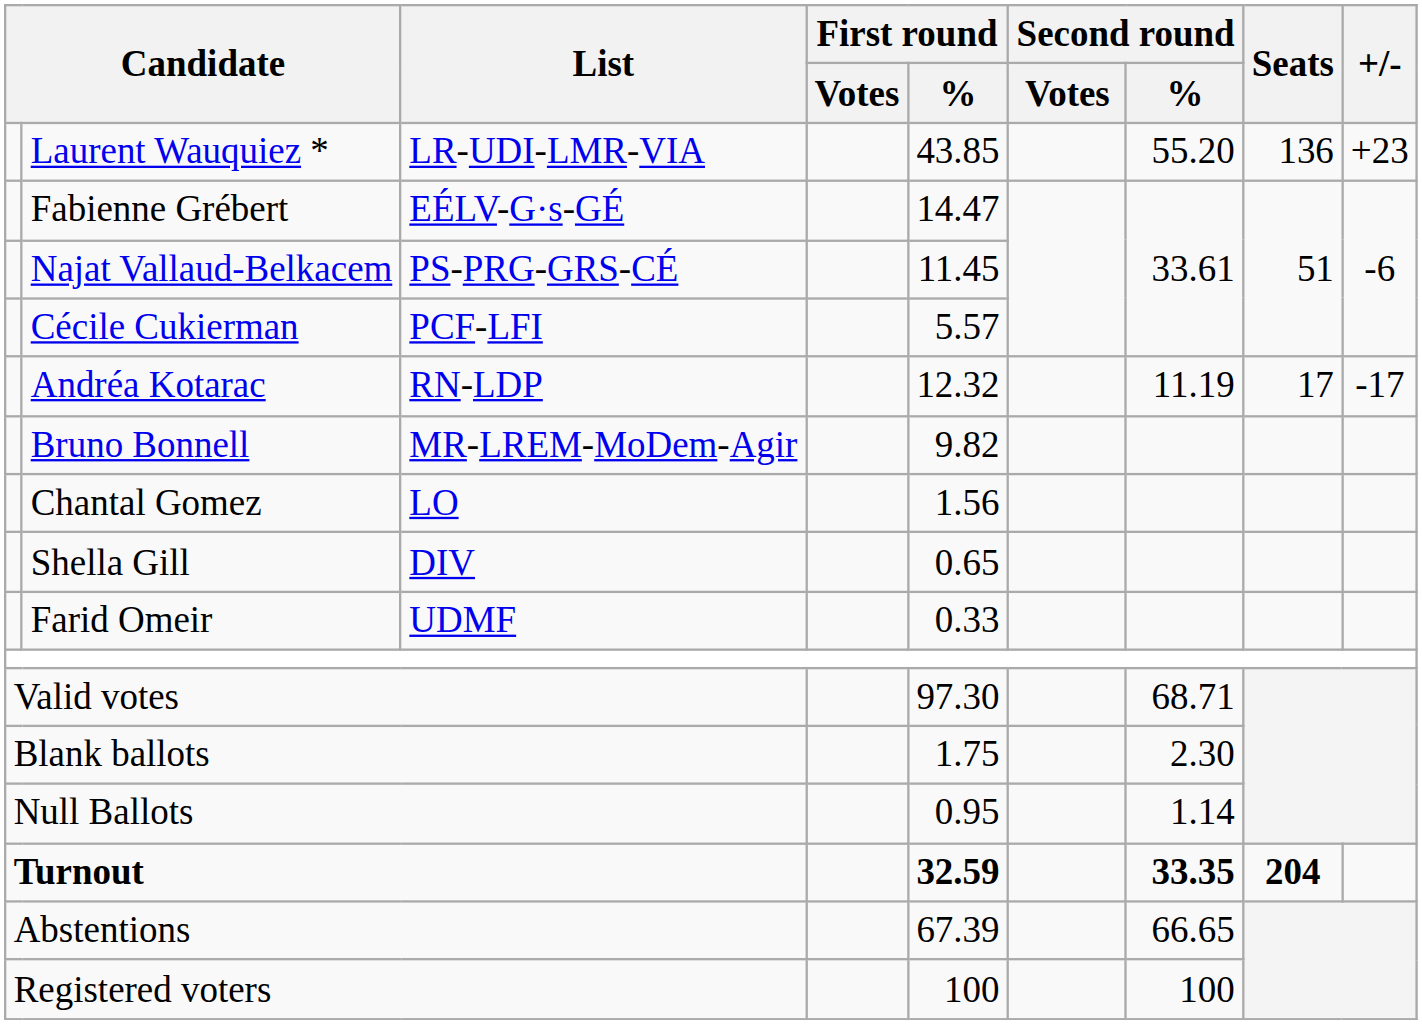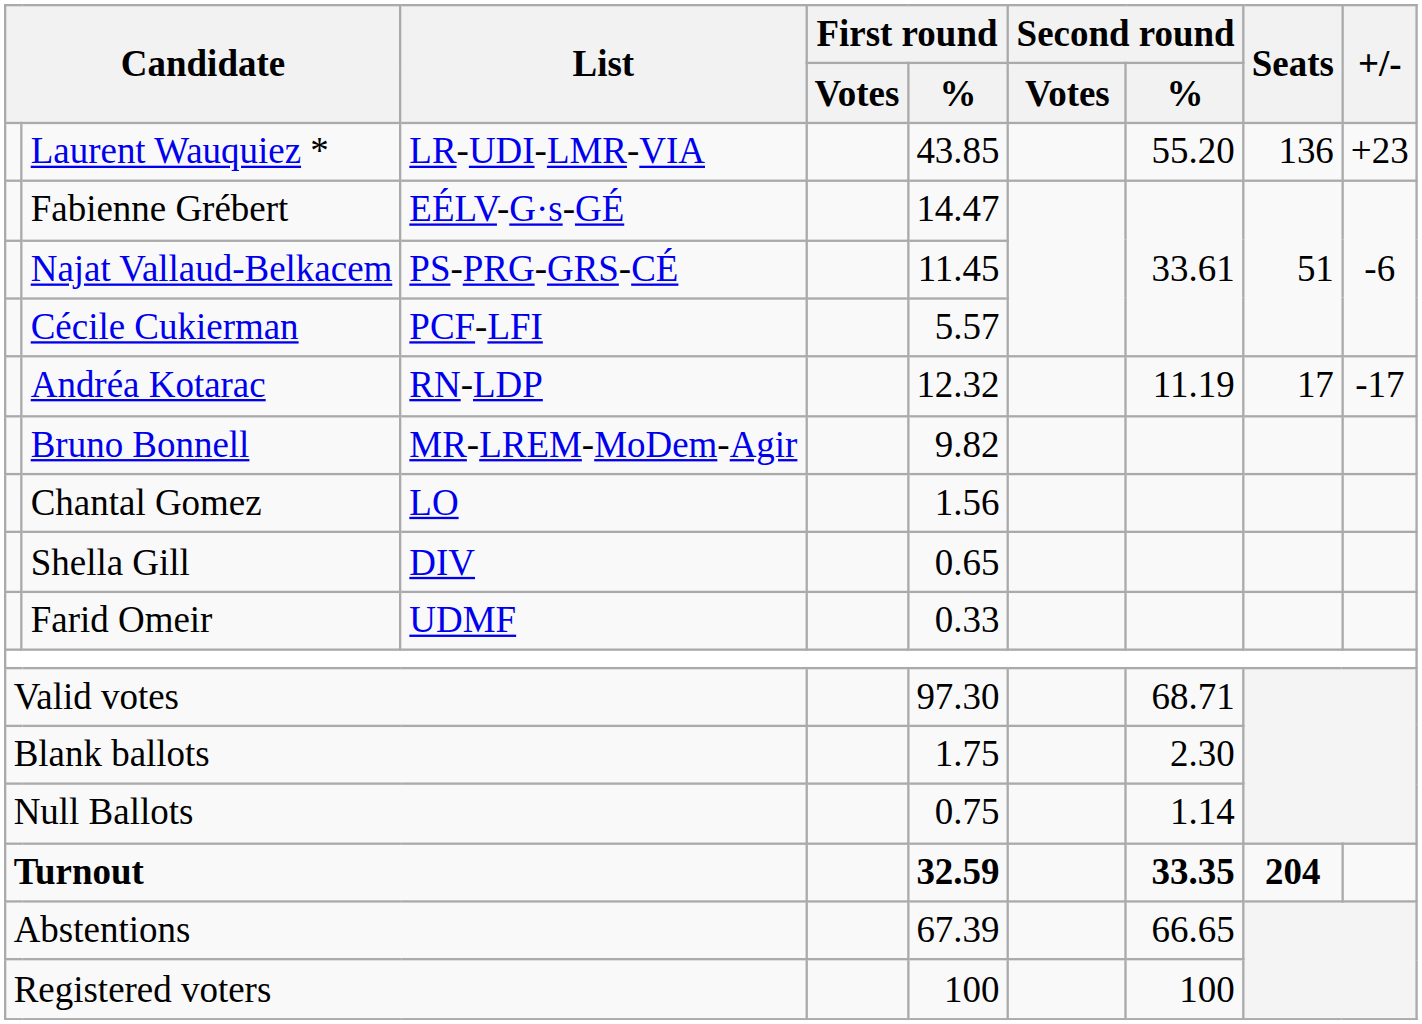(967, 812) 0.95 -> (967, 812) 0.75
